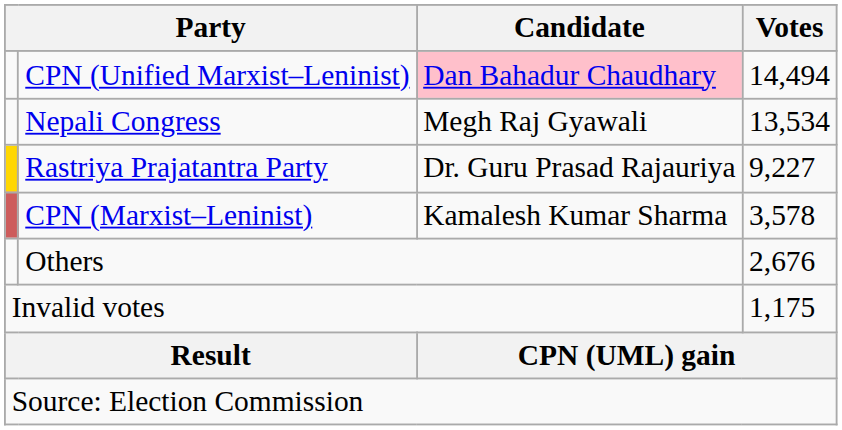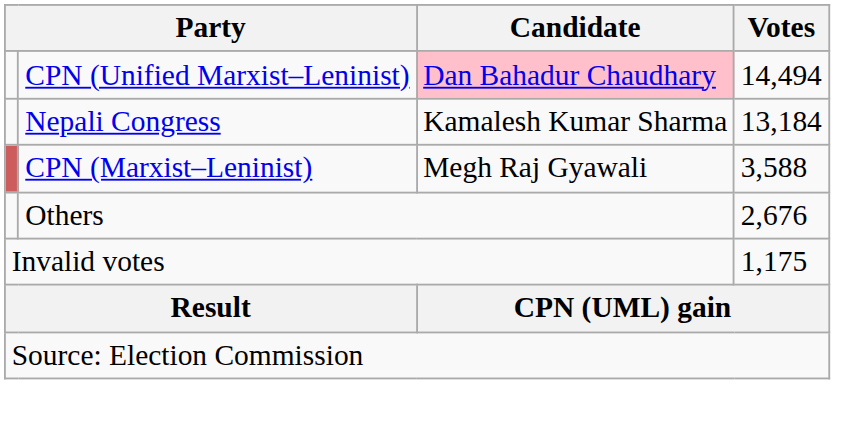(535, 121) Megh Raj Gyawali -> (575, 121) Kamalesh Kumar Sharma
(790, 121) 13,534 -> (781, 121) 13,184
- row: (177, 167)
(575, 214) Kamalesh Kumar Sharma -> (535, 167) Megh Raj Gyawali
(782, 214) 3,578 -> (774, 167) 3,588
